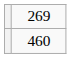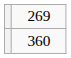(39, 41) 460 -> (39, 41) 360
